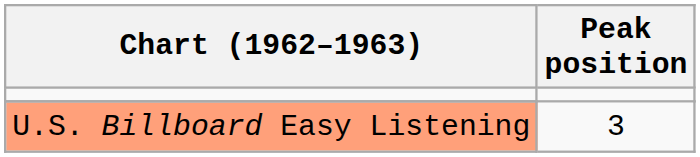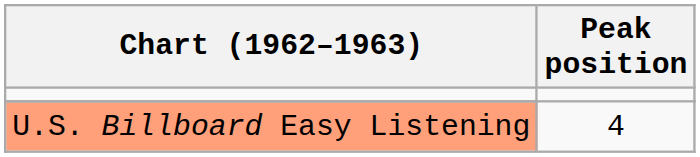(616, 126) 3 -> (616, 126) 4
